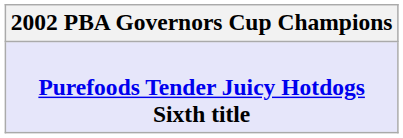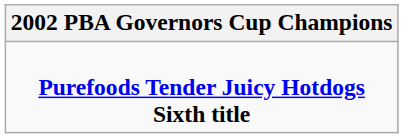(202, 100) lavender background -> (202, 100) no background
